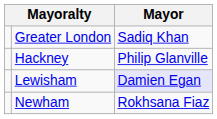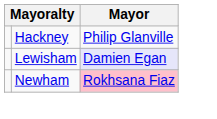- row: (63, 37)
(163, 102) no background -> (129, 80) pink background
